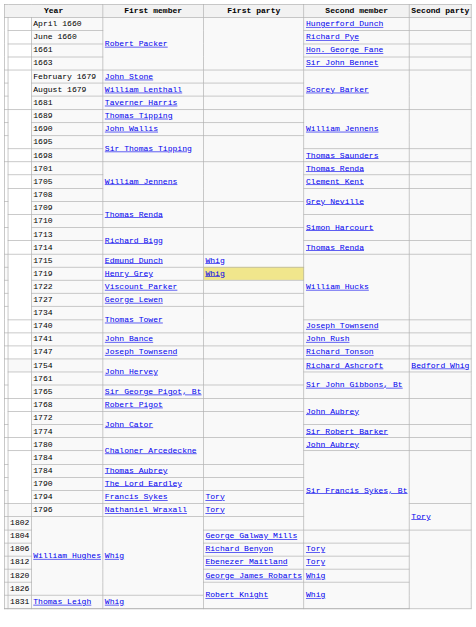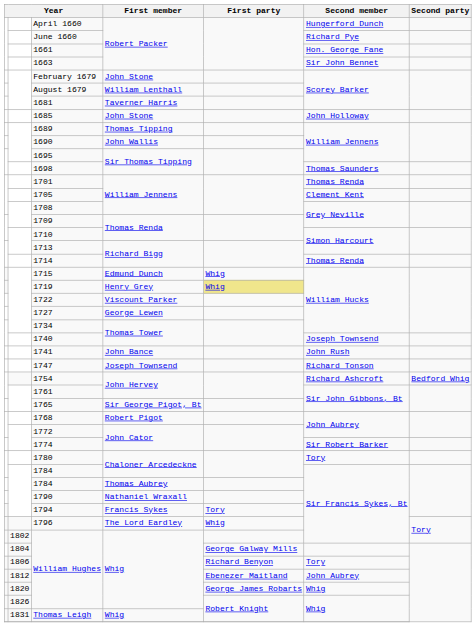+ row: (20, 116)
(333, 444) John Aubrey -> (316, 458) Tory
(144, 484) The Lord Eardley -> (146, 497) Nathaniel Wraxall
(146, 510) Nathaniel Wraxall -> (144, 523) The Lord Eardley
(215, 510) Tory -> (215, 523) Whig
(316, 563) Tory -> (333, 576) John Aubrey
